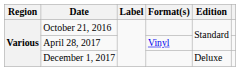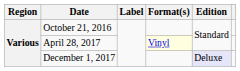(159, 43) no background -> (159, 43) lightyellow background
(208, 58) no background -> (208, 58) lavender background
